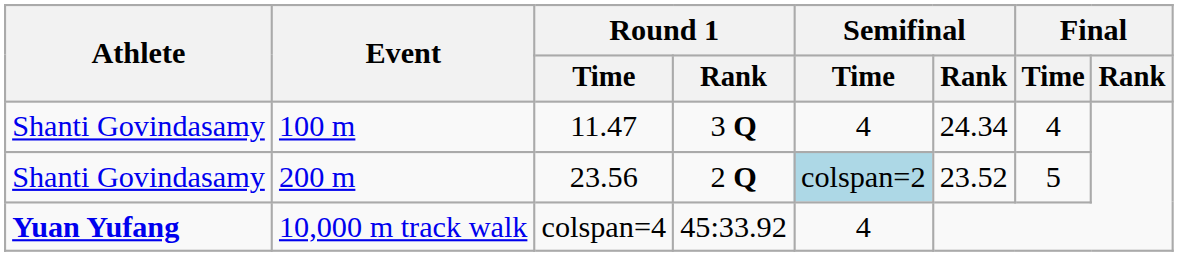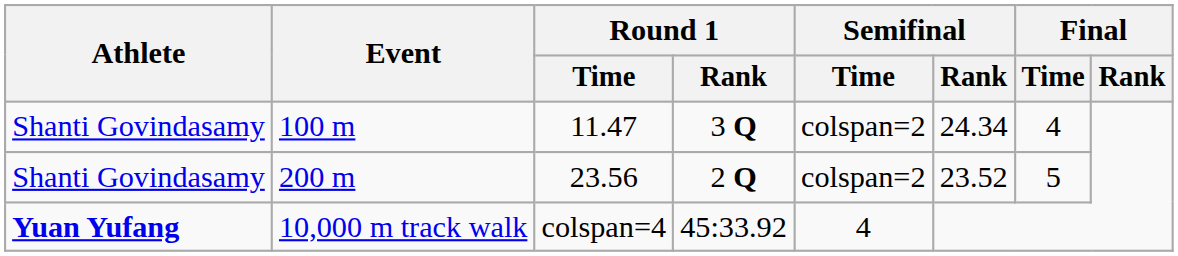(863, 126) 4 -> (863, 126) colspan=2
(863, 176) lightblue background -> (863, 176) no background
